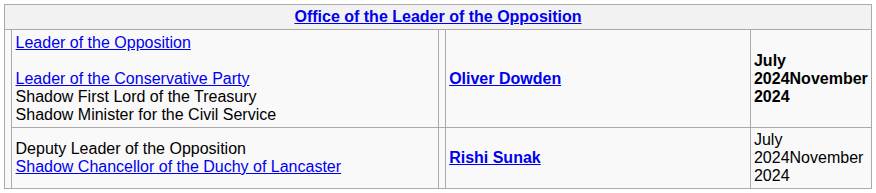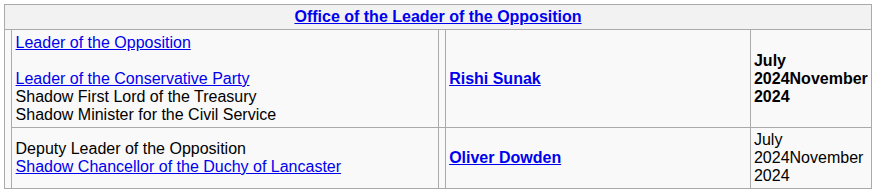(505, 78) Oliver Dowden -> (495, 78) Rishi Sunak
(495, 157) Rishi Sunak -> (505, 157) Oliver Dowden
